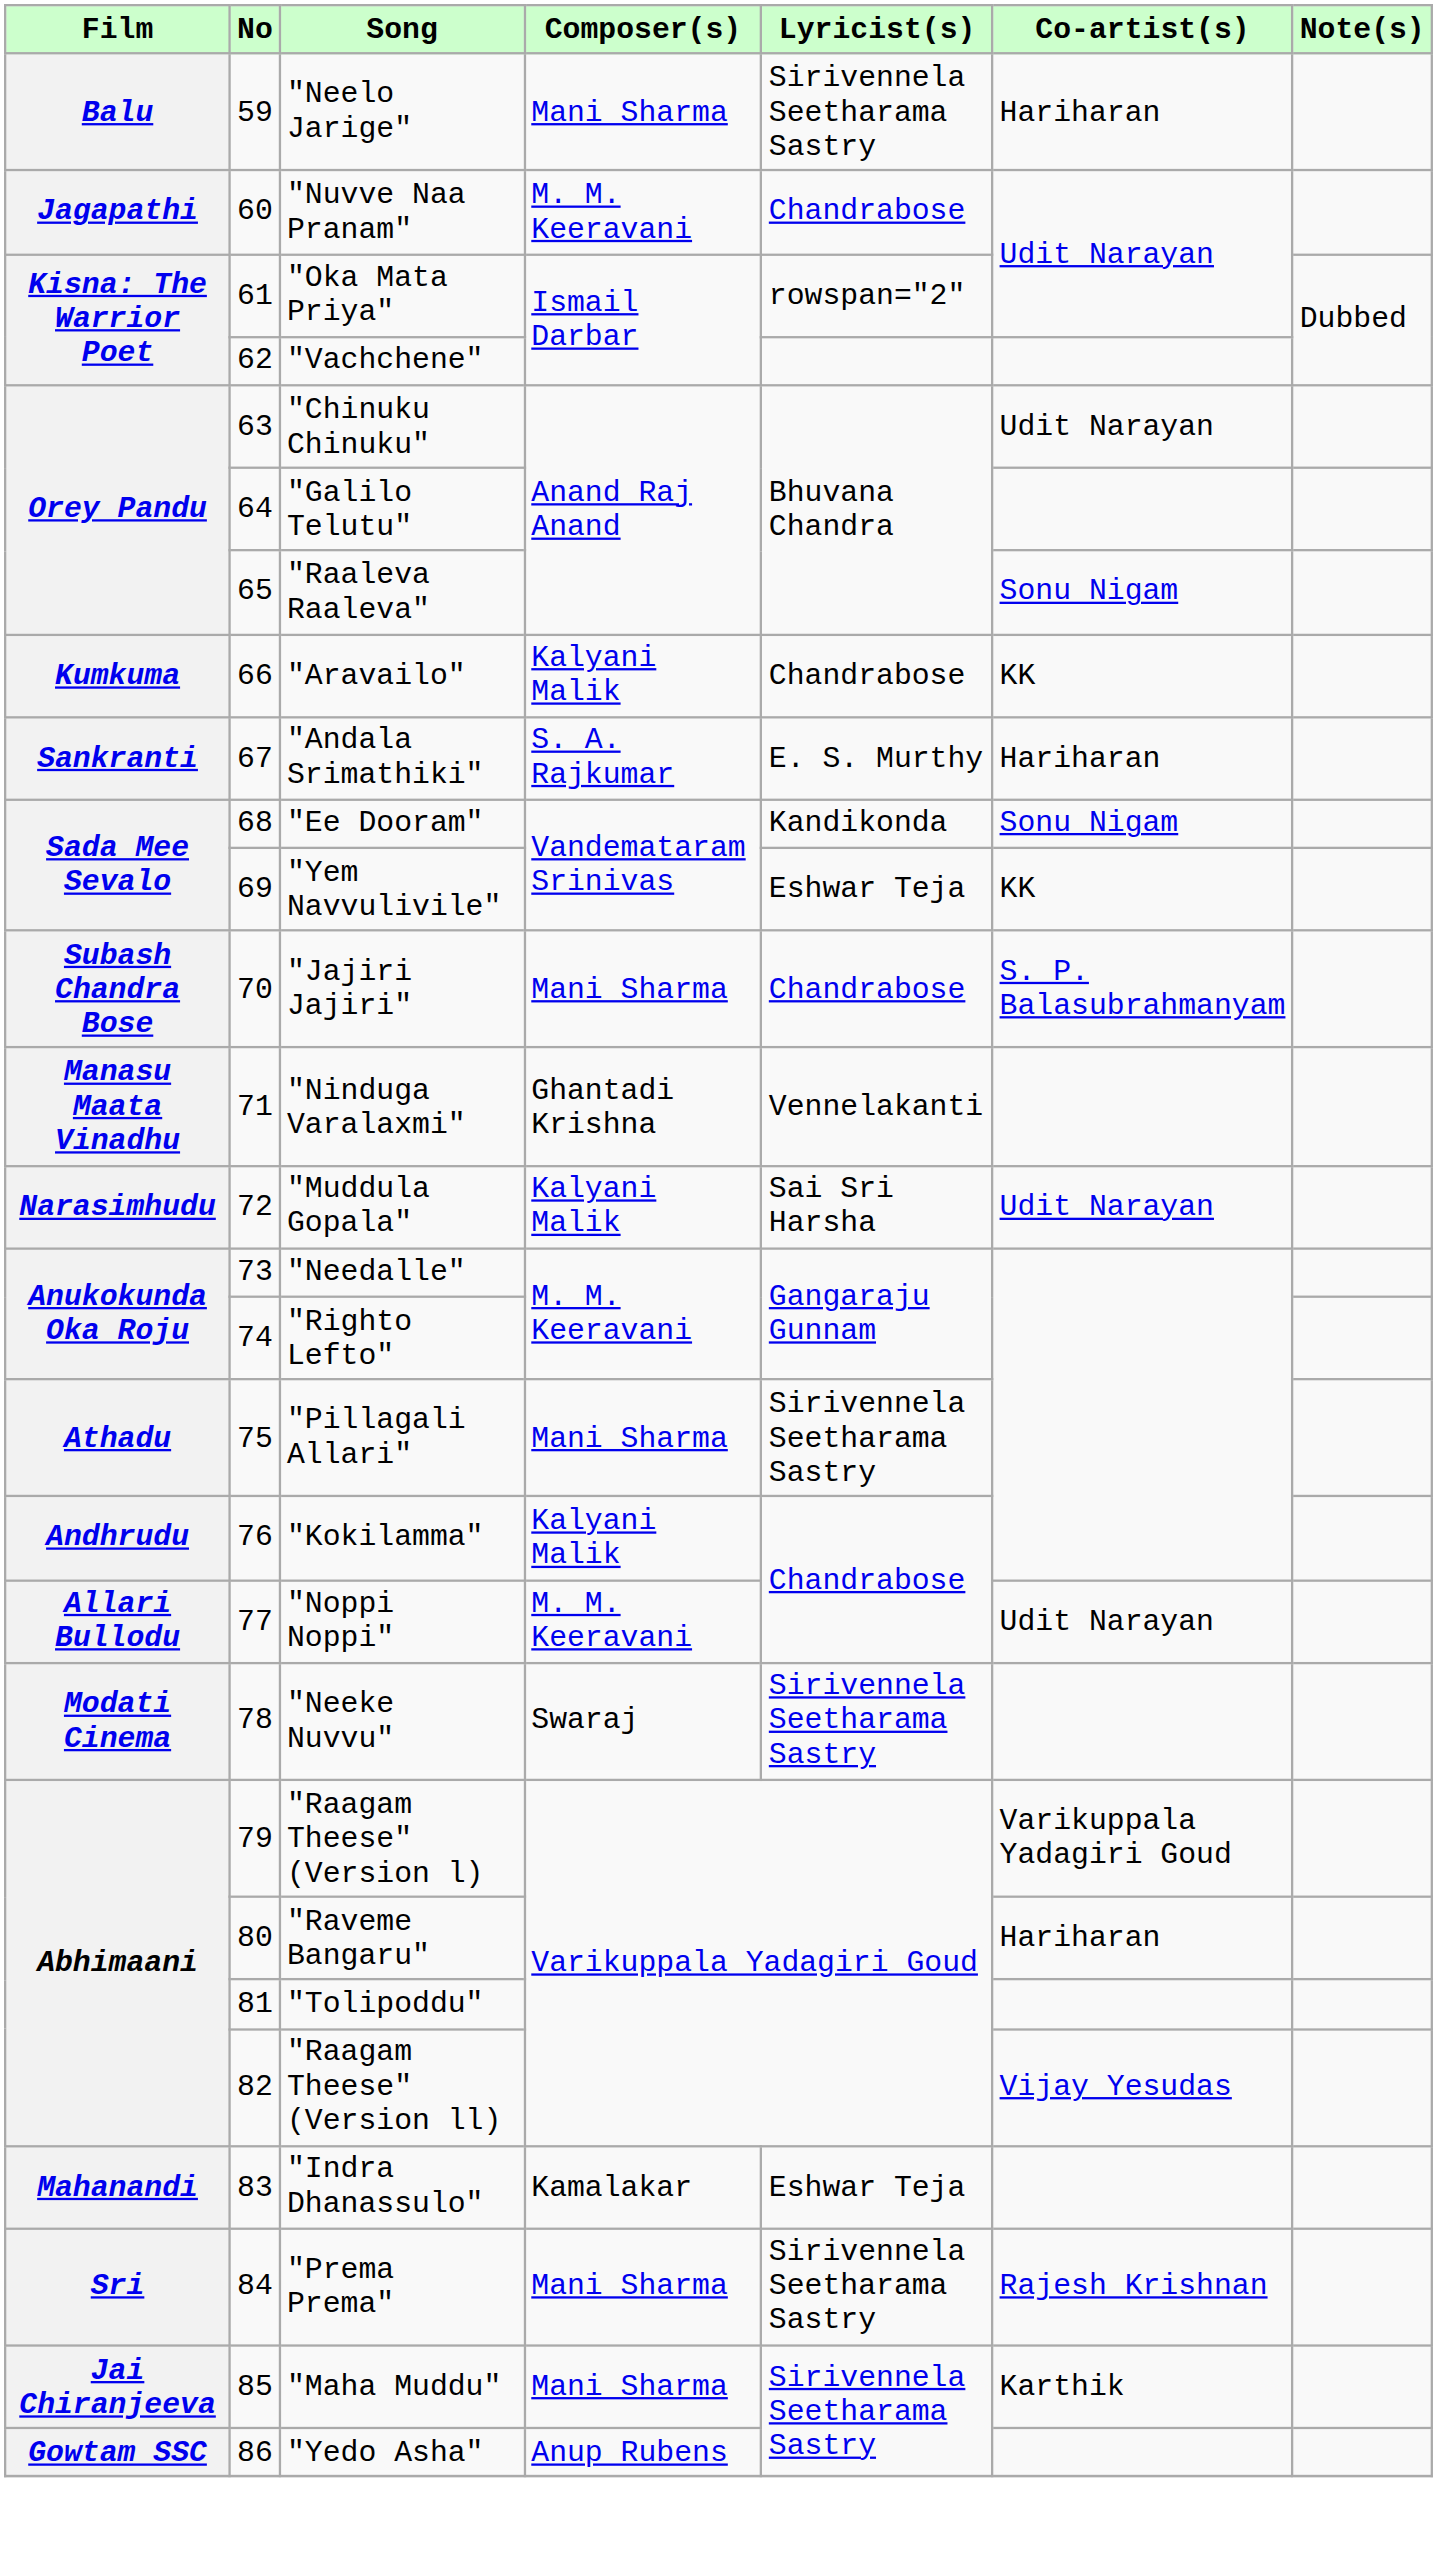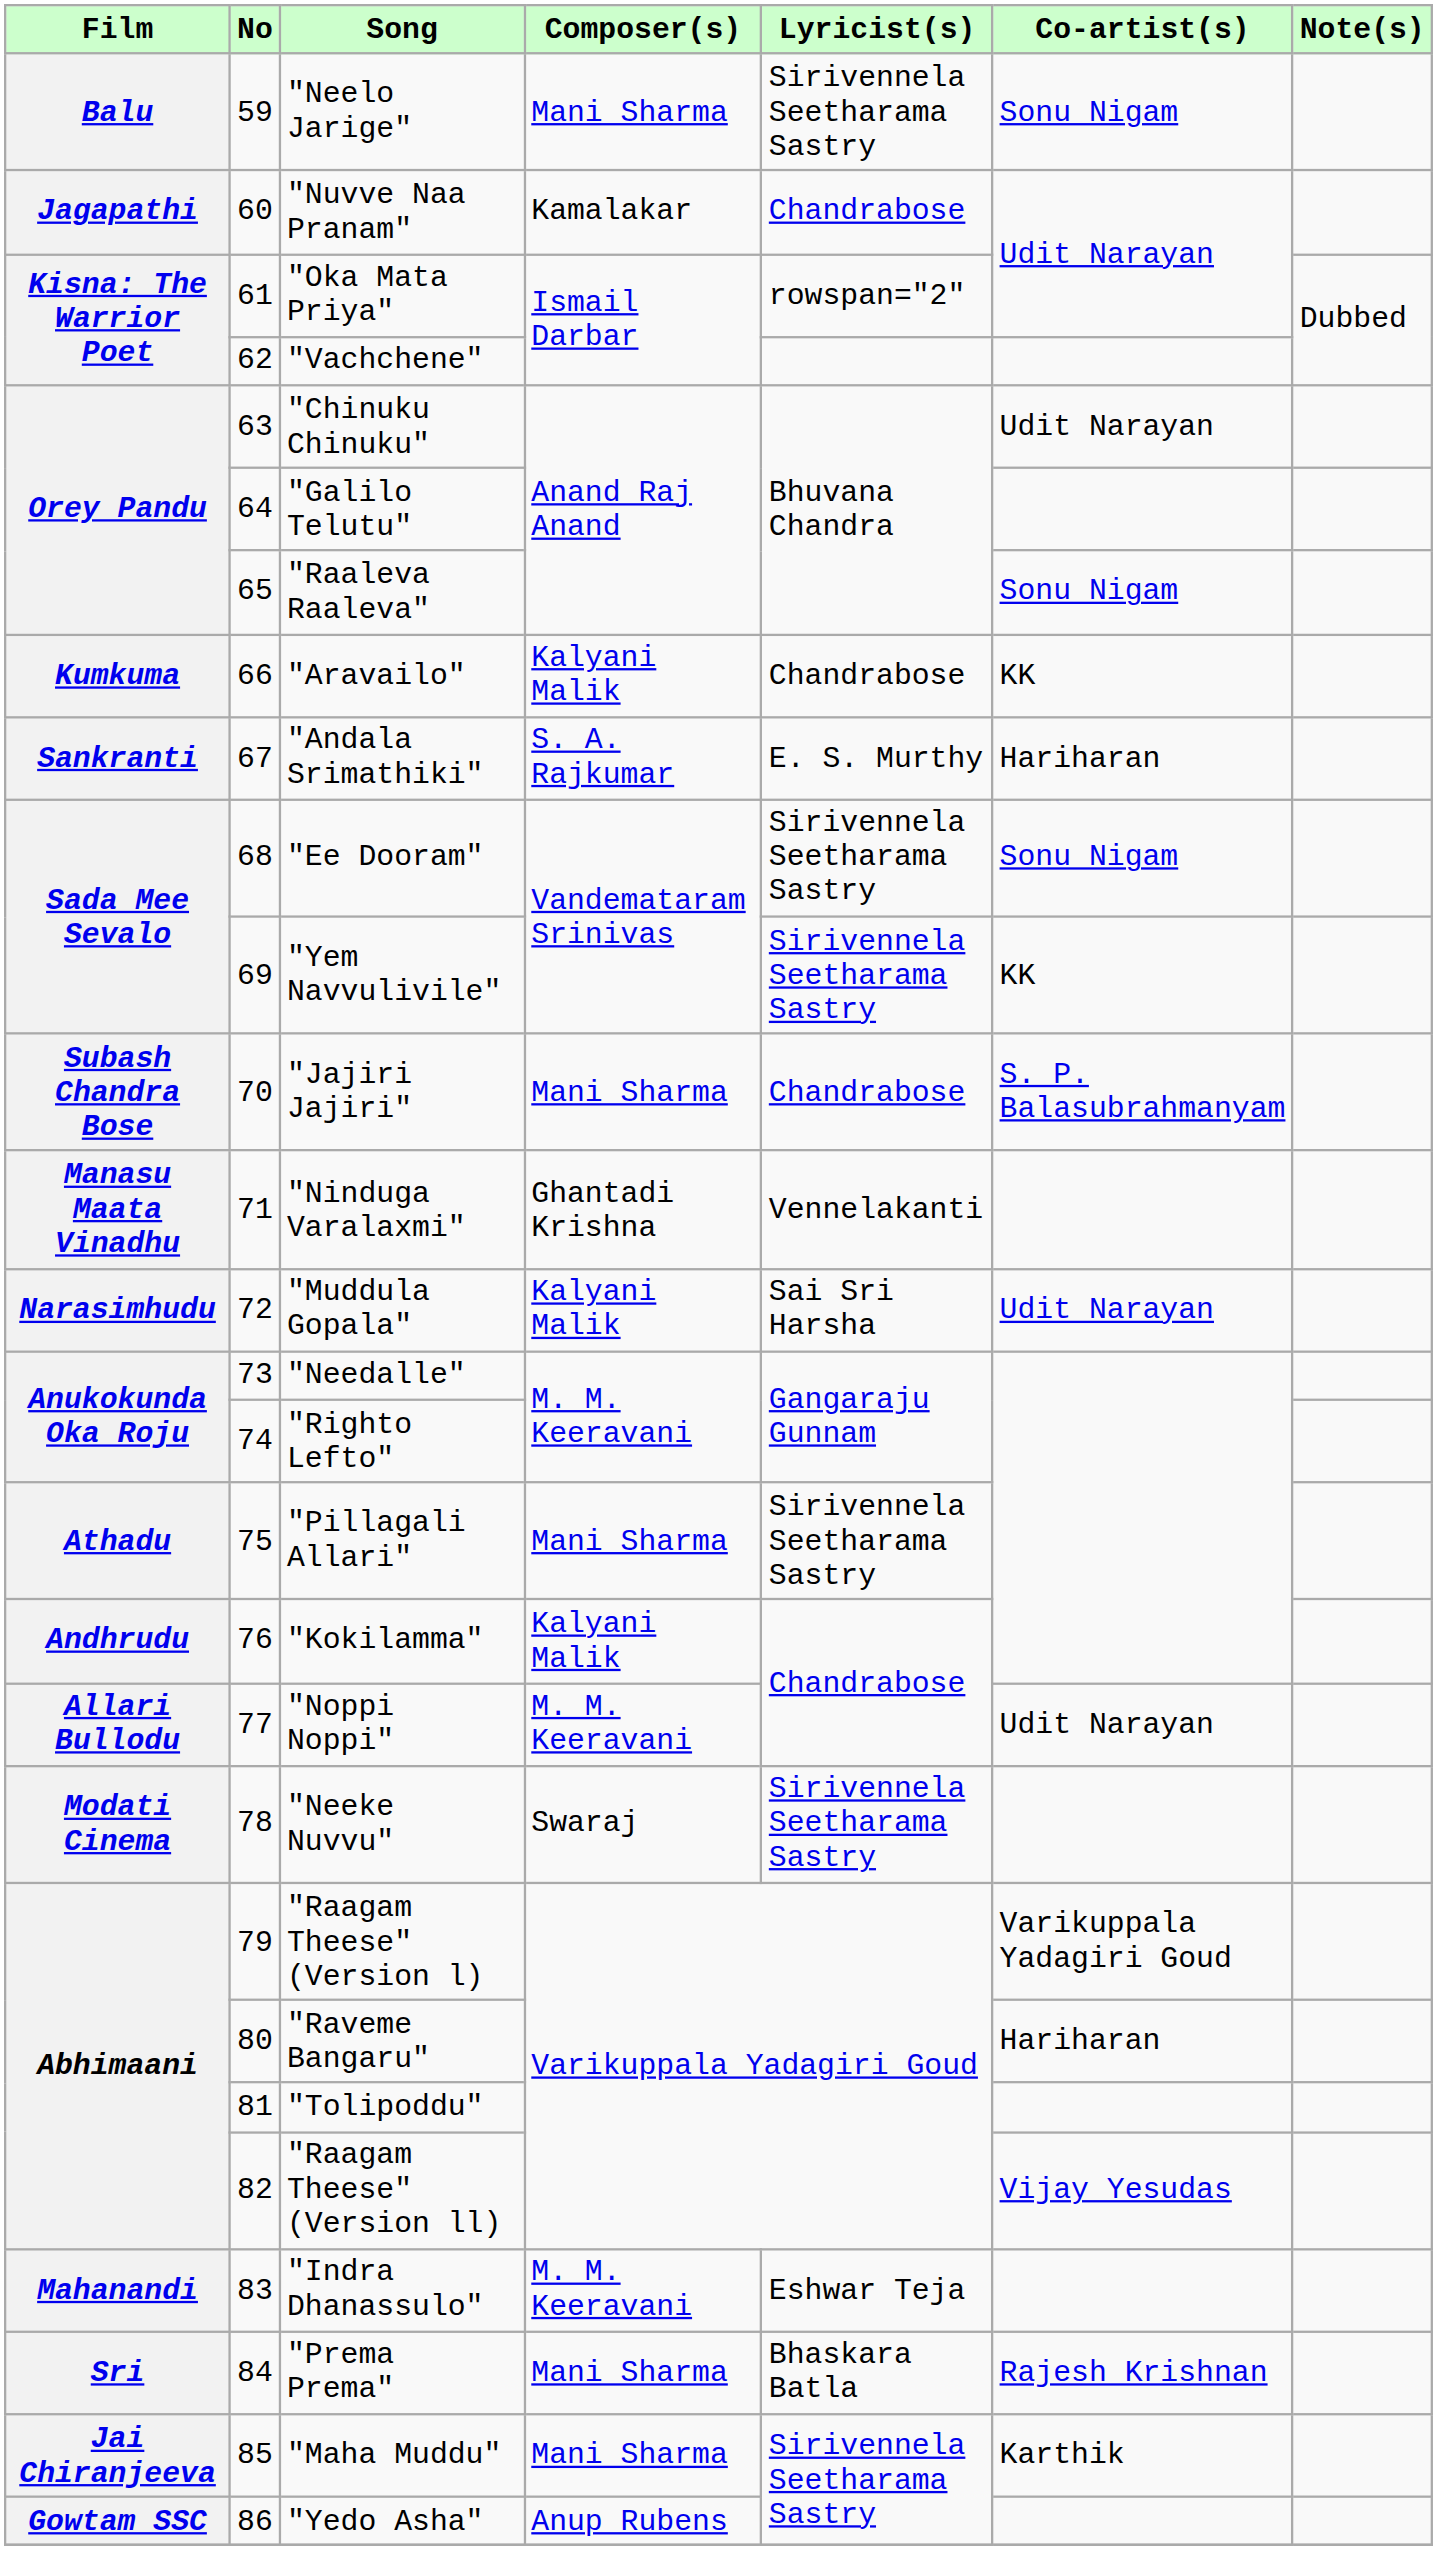(1080, 112) Hariharan -> (1089, 112) Sonu Nigam
(612, 212) M. M. Keeravani -> (612, 212) Kamalakar
(858, 824) Kandikonda -> (867, 858) Sirivennela Seetharama Sastry
(867, 889) Eshwar Teja -> (867, 975) Sirivennela Seetharama Sastry
(612, 2187) Kamalakar -> (612, 2290) M. M. Keeravani
(867, 2287) Sirivennela Seetharama Sastry -> (840, 2373) Bhaskara Batla
